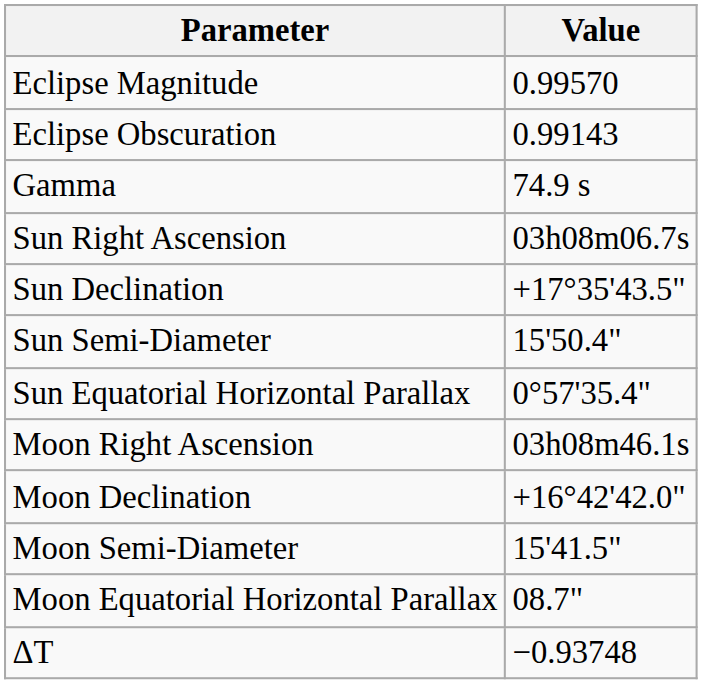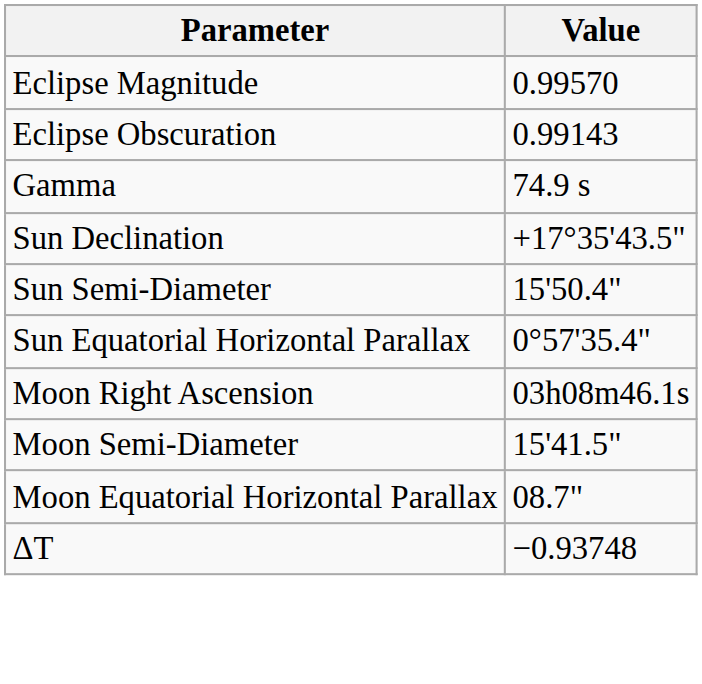- row: (149, 237)
- row: (132, 496)
